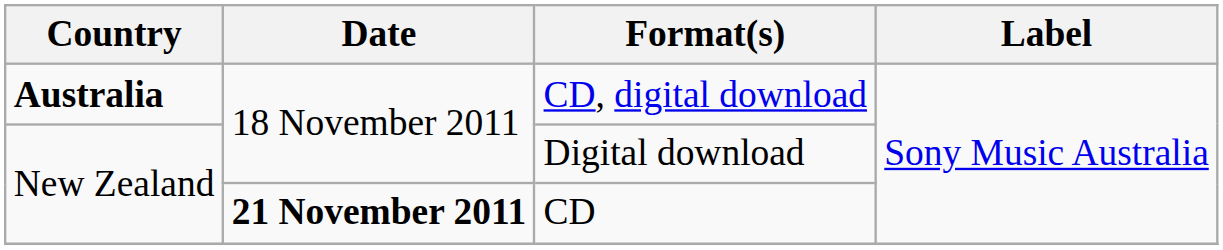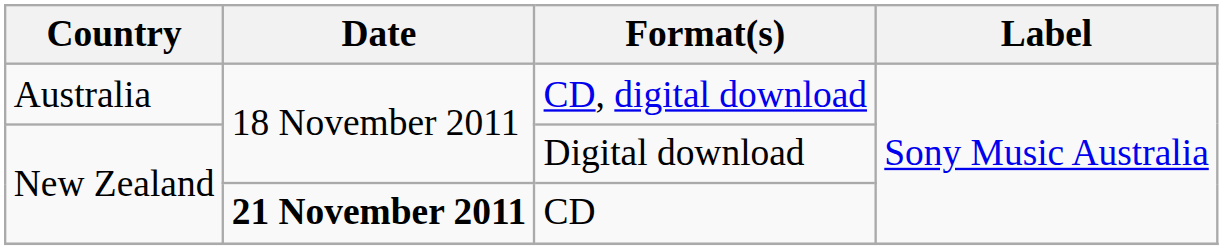(89, 93) bold -> (82, 93) normal
